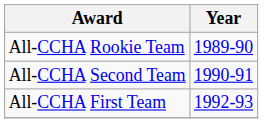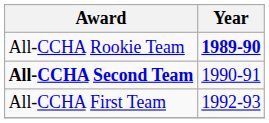(223, 46) normal -> (231, 46) bold
(97, 74) normal -> (101, 74) bold
